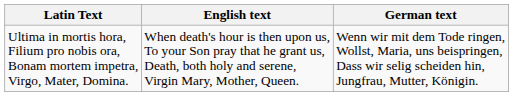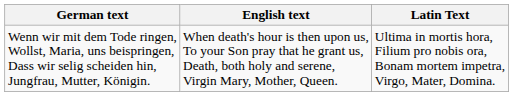columns swapped: (73, 15) <-> (421, 15)
